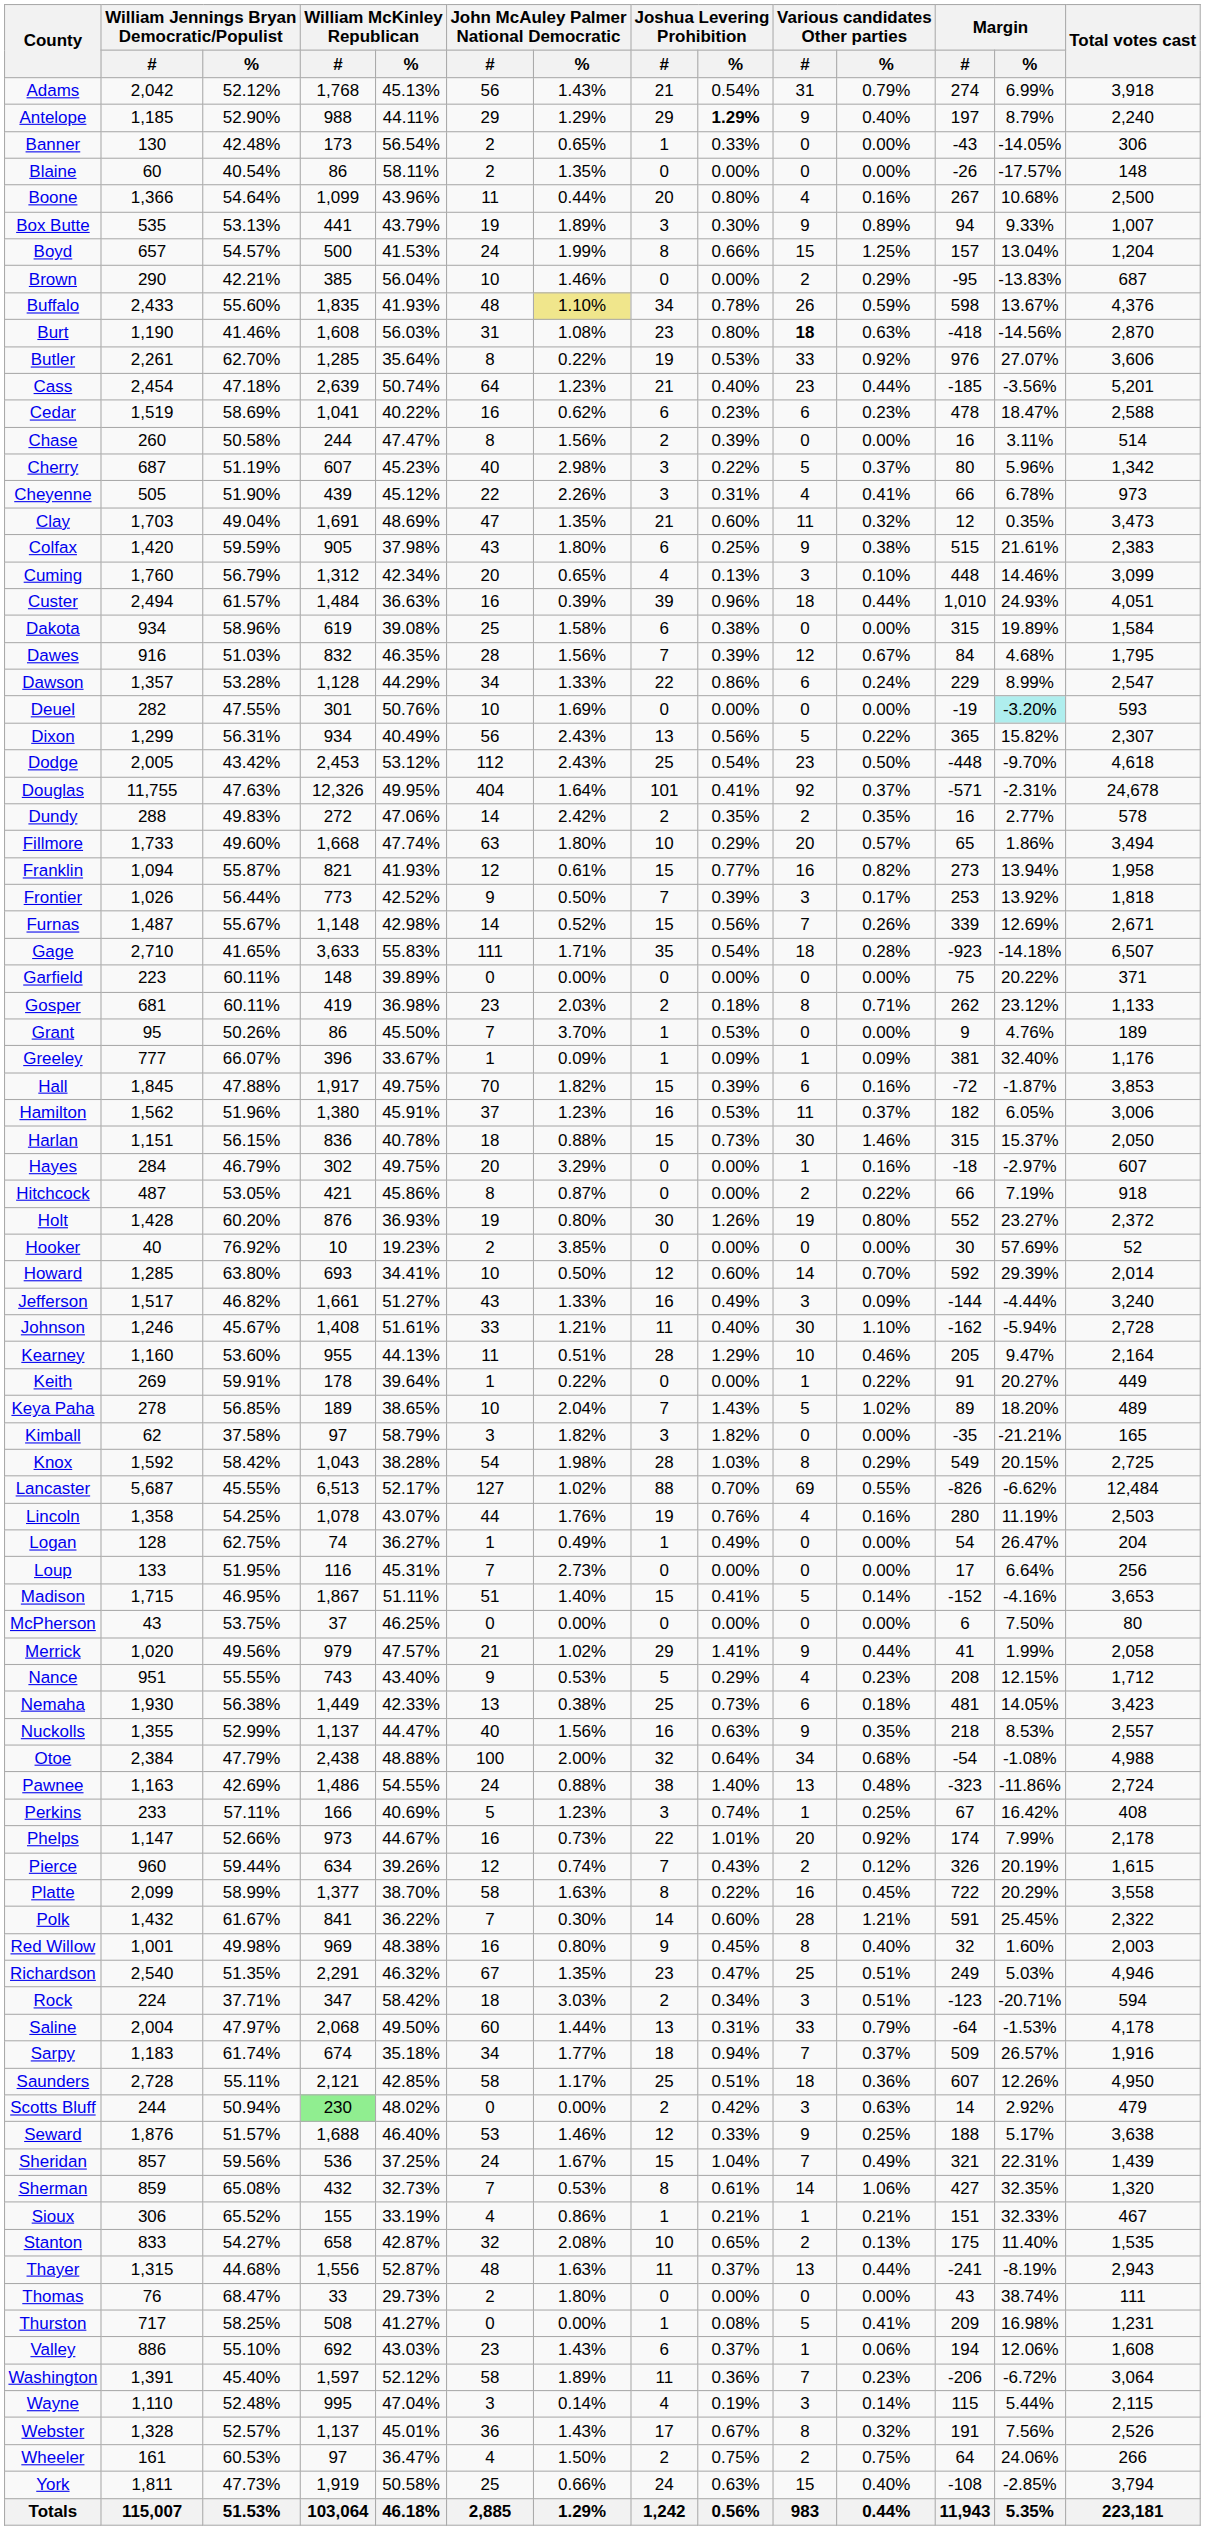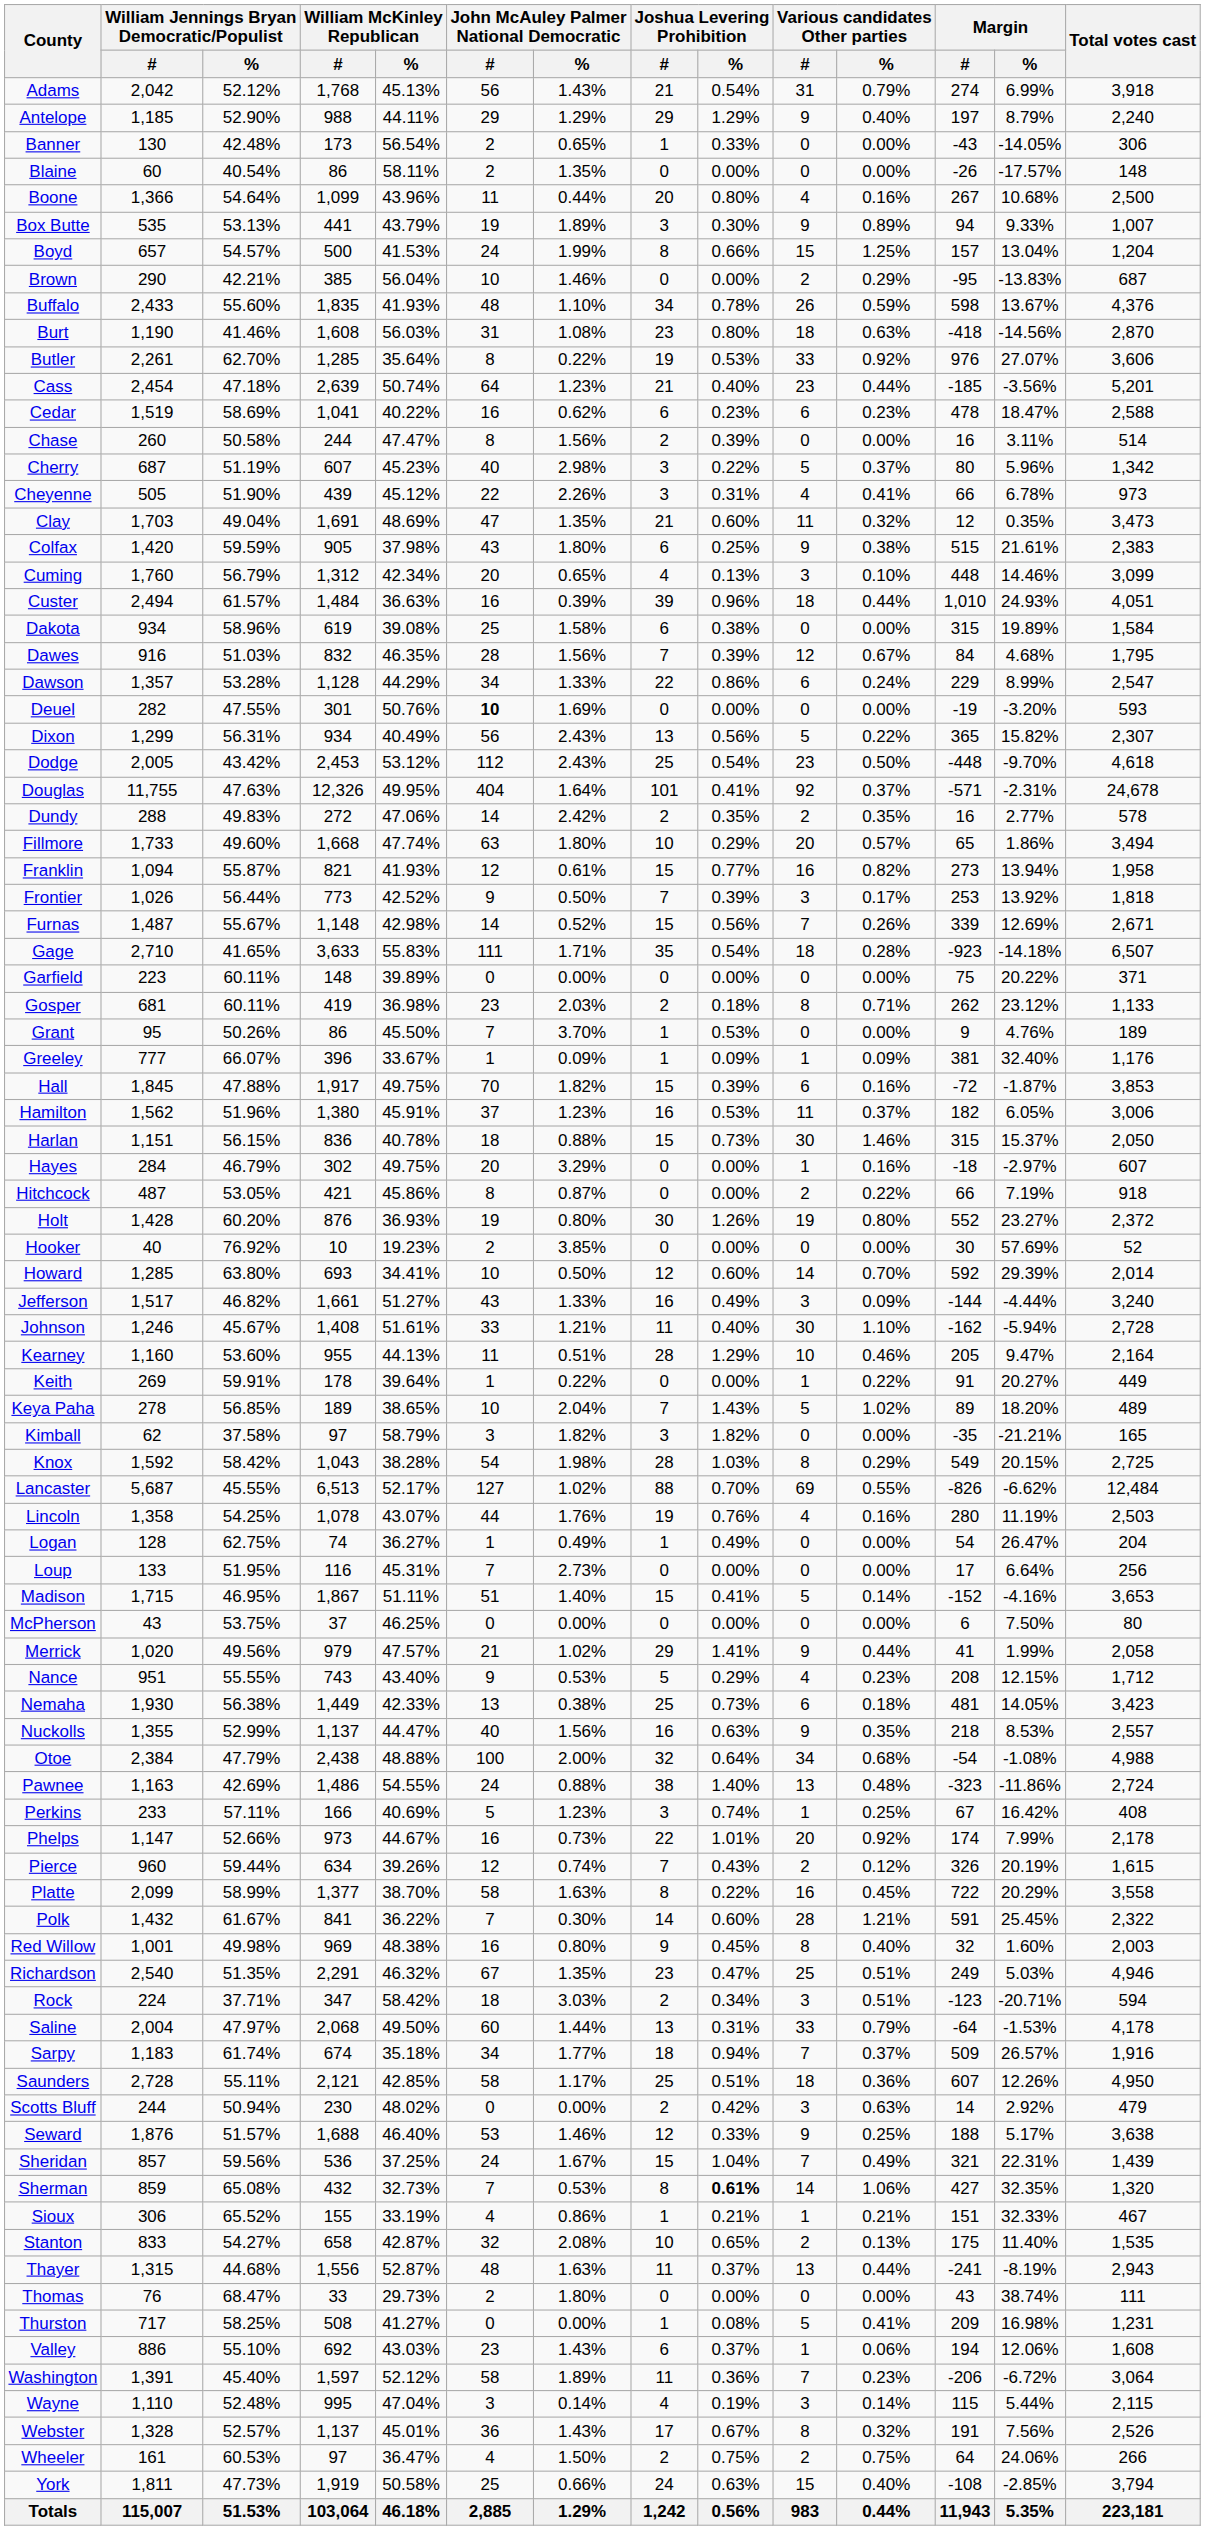(736, 117) bold -> (736, 117) normal
(582, 306) khaki background -> (582, 306) no background
(805, 332) bold -> (805, 332) normal
(490, 709) normal -> (490, 709) bold
(1030, 709) paleturquoise background -> (1030, 709) no background
(338, 2108) lightgreen background -> (338, 2108) no background
(736, 2188) normal -> (736, 2188) bold
